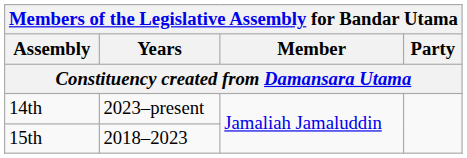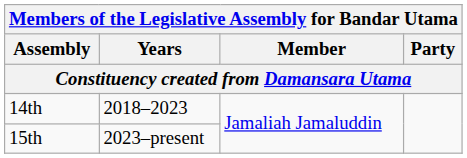(154, 108) 2023–present -> (146, 108) 2018–2023
(146, 138) 2018–2023 -> (154, 138) 2023–present
